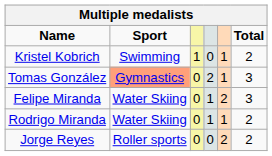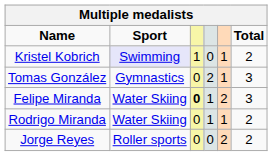(150, 57) no background -> (150, 57) lavender background
(150, 77) lightsalmon background -> (150, 77) no background
(197, 98) normal -> (197, 98) bold
